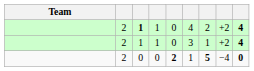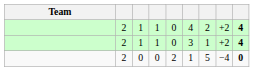(141, 27) bold -> (141, 27) normal
(174, 58) bold -> (174, 58) normal
(207, 58) bold -> (207, 58) normal
